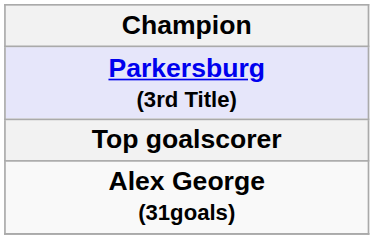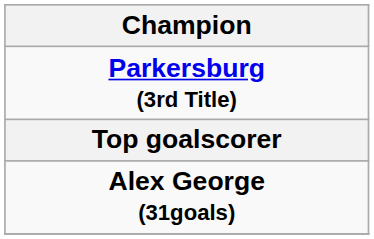(187, 82) lavender background -> (187, 82) no background
